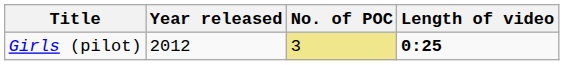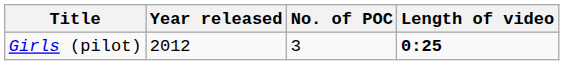(296, 46) khaki background -> (296, 46) no background
